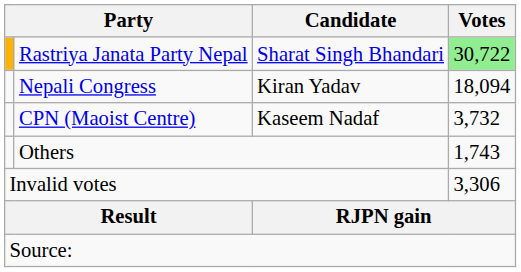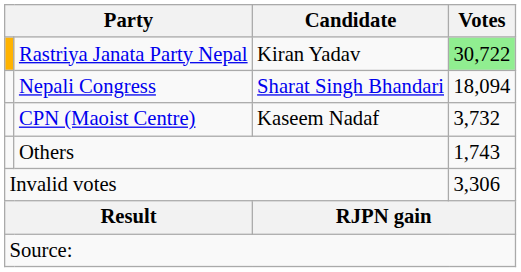(351, 53) Sharat Singh Bhandari -> (309, 53) Kiran Yadav
(309, 86) Kiran Yadav -> (351, 86) Sharat Singh Bhandari
